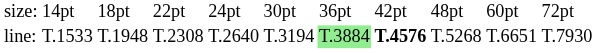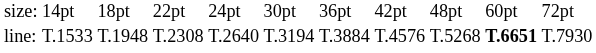(344, 36) lightgreen background -> (344, 36) no background
(400, 36) bold -> (400, 36) normal
(512, 36) normal -> (511, 36) bold
